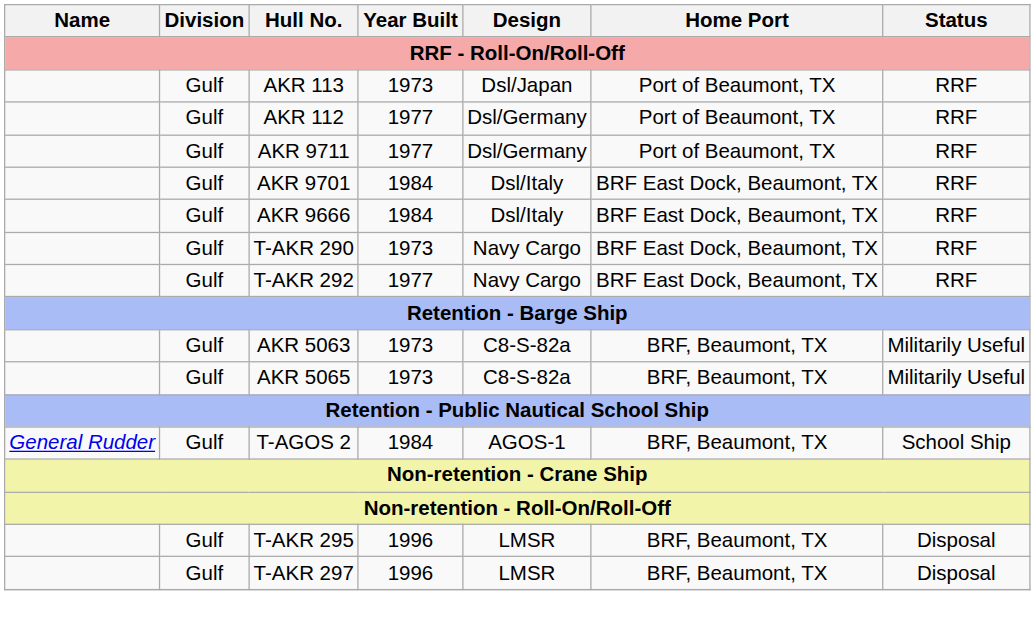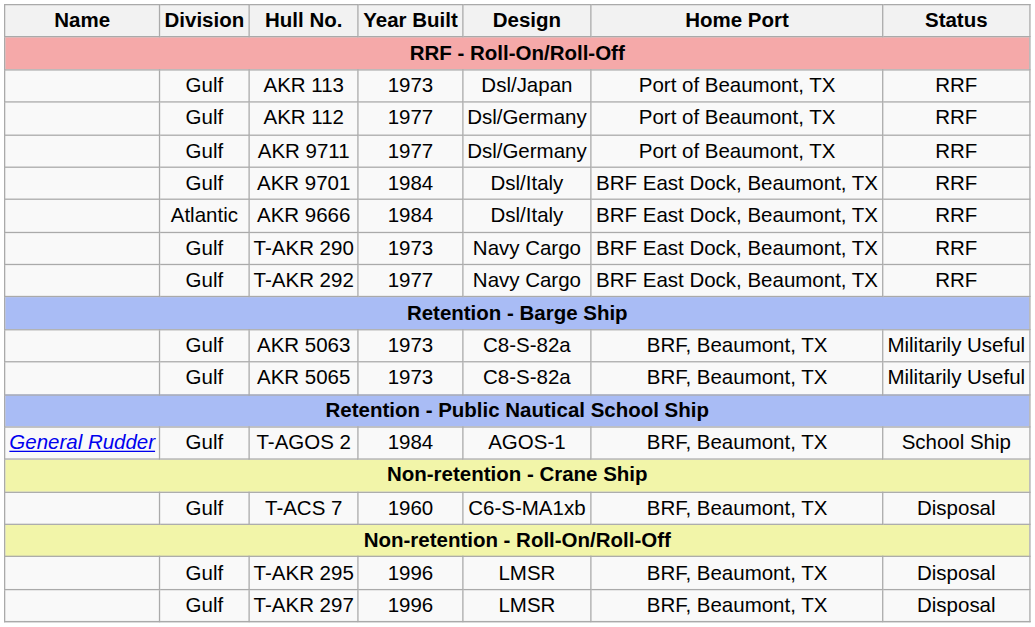(204, 215) Gulf -> (204, 215) Atlantic
+ row: (304, 507)
